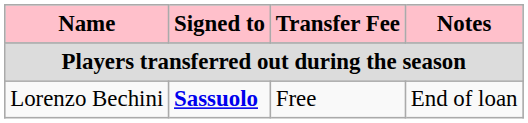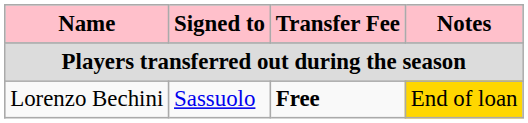(216, 99) bold -> (215, 99) normal
(296, 99) normal -> (298, 99) bold
(464, 99) no background -> (464, 99) gold background
